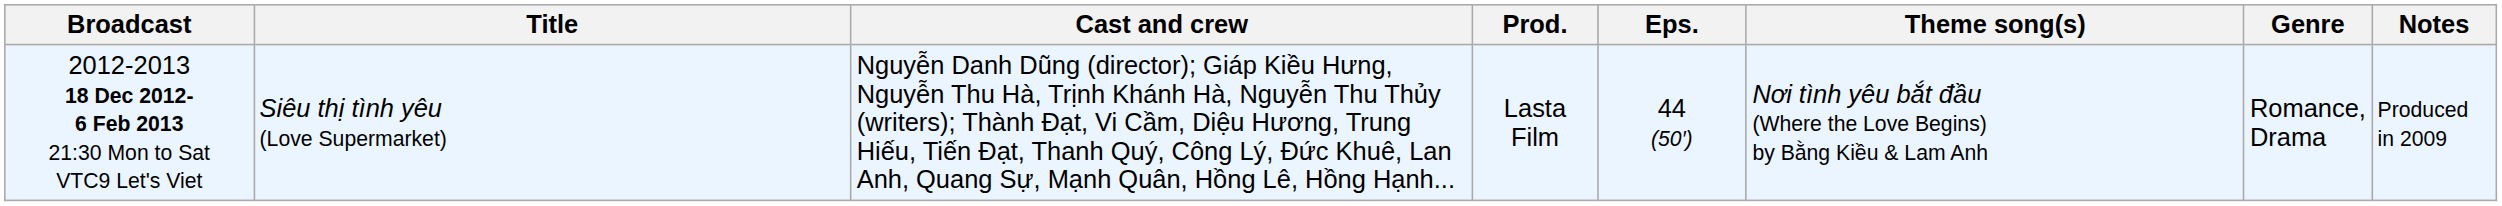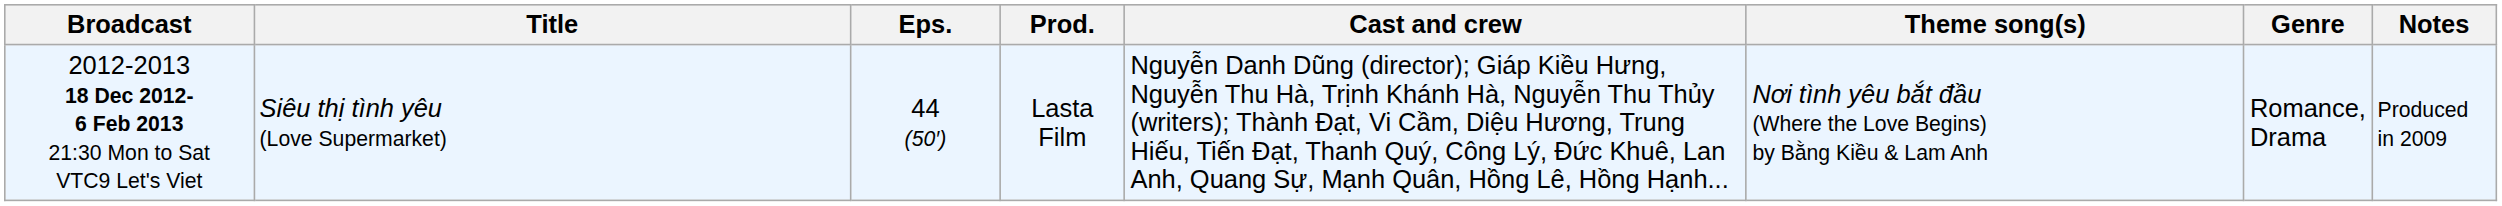columns swapped: (1672, 24) <-> (1162, 24)
